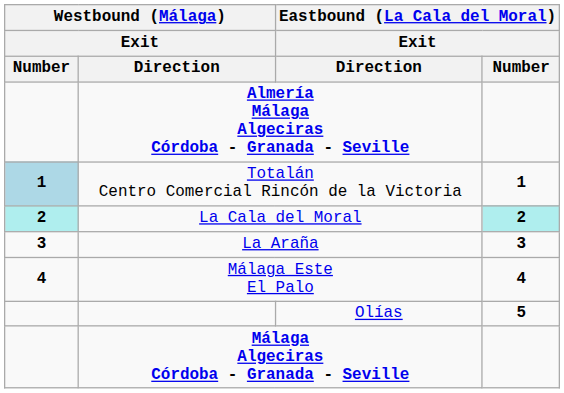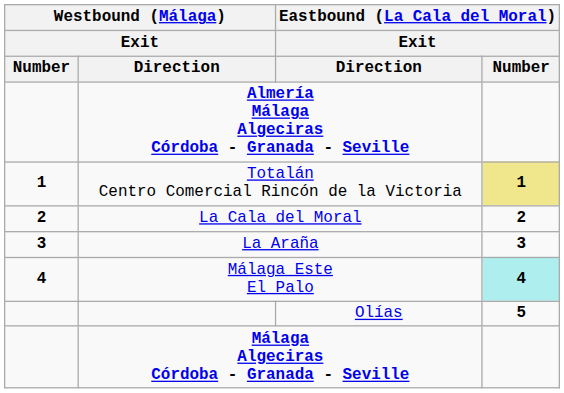(41, 184) lightblue background -> (41, 184) no background
(521, 184) no background -> (521, 184) khaki background
(41, 219) paleturquoise background -> (41, 219) no background
(521, 219) paleturquoise background -> (521, 219) no background
(521, 279) no background -> (521, 279) paleturquoise background
